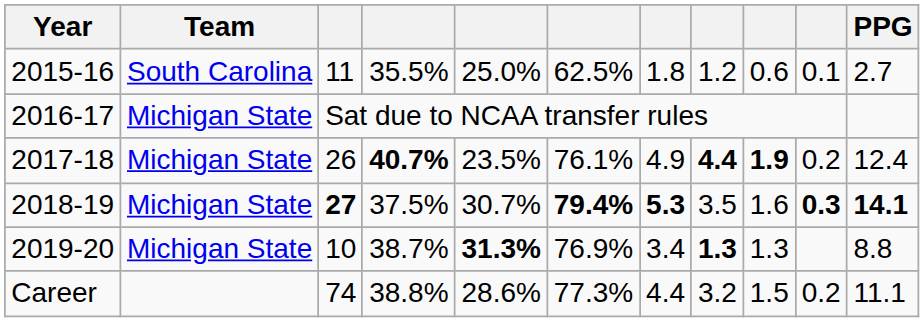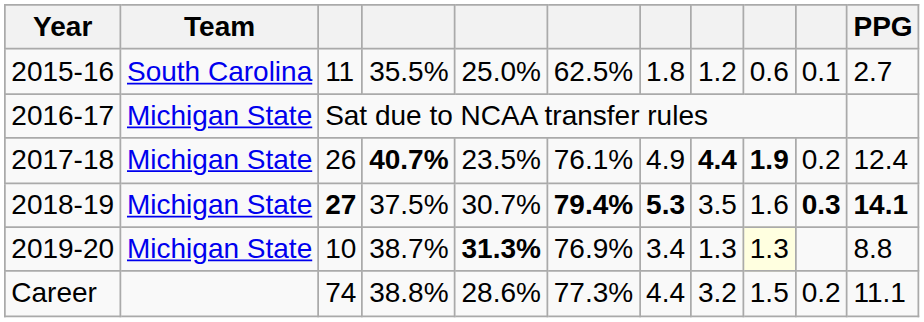(717, 248) bold -> (717, 248) normal
(769, 248) no background -> (769, 248) lightyellow background
